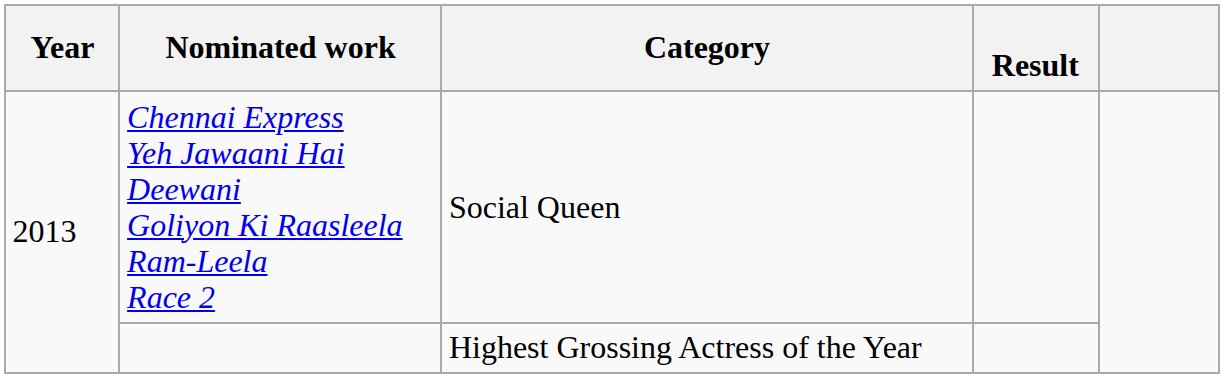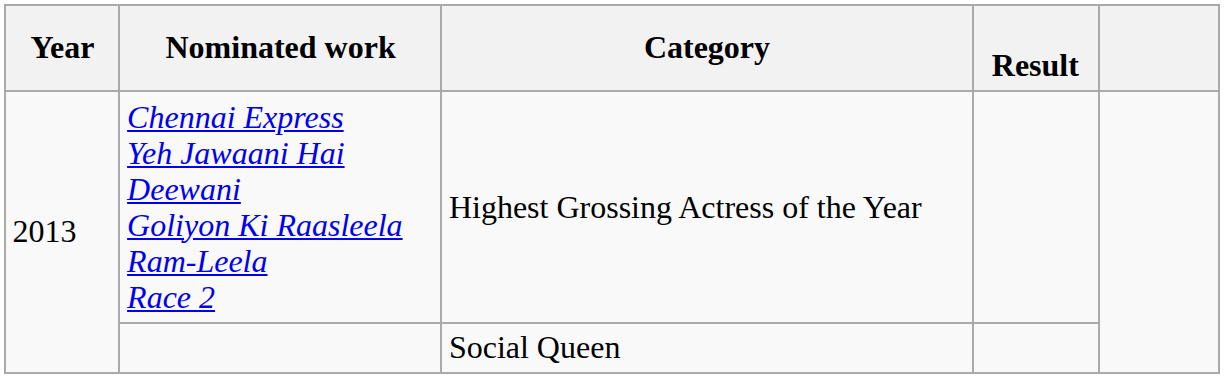(535, 206) Social Queen -> (685, 206) Highest Grossing Actress of the Year
(685, 347) Highest Grossing Actress of the Year -> (535, 347) Social Queen
